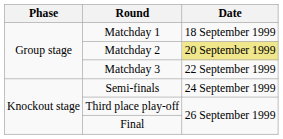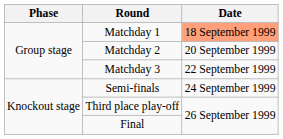(230, 32) no background -> (230, 32) lightsalmon background
(230, 50) khaki background -> (230, 50) no background
